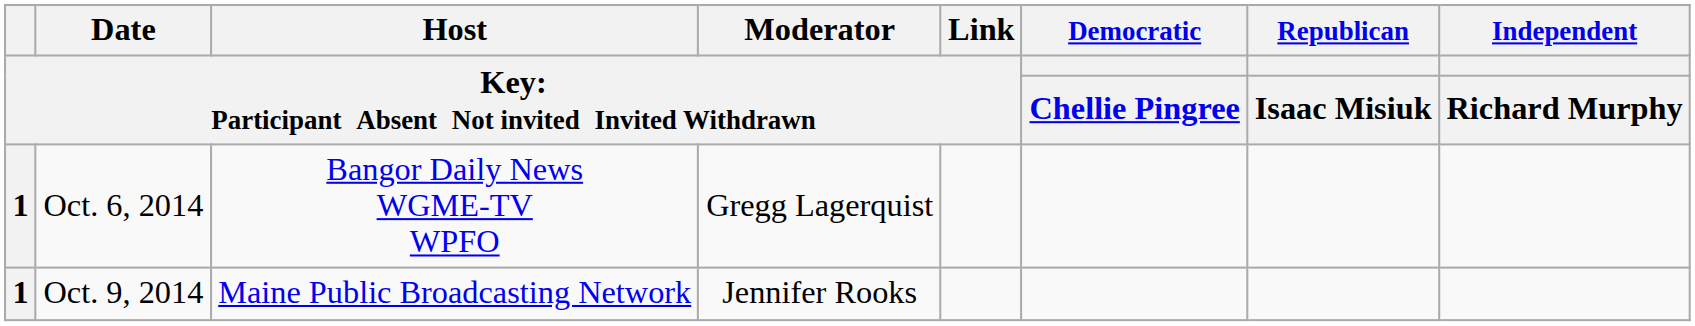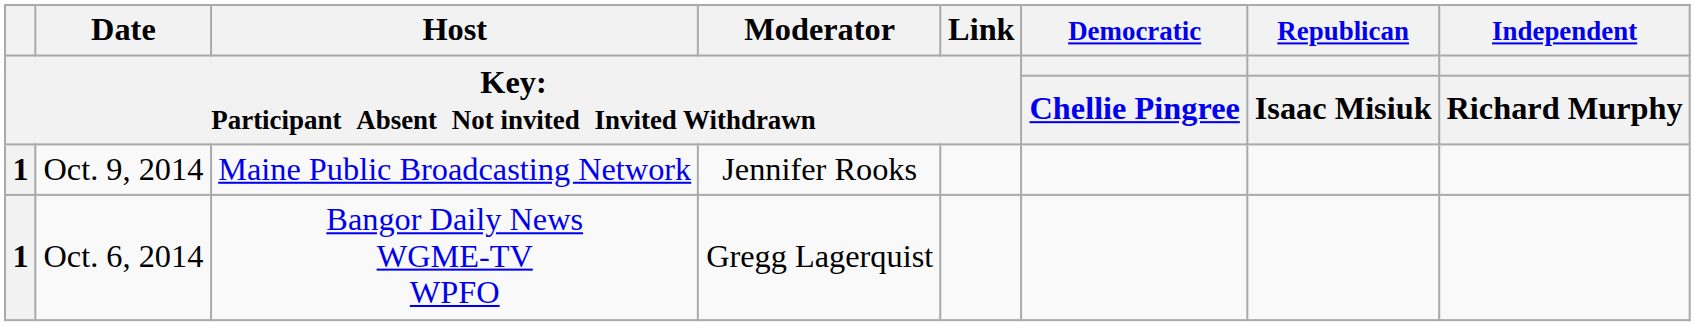rows swapped: (123, 205) <-> (123, 292)
